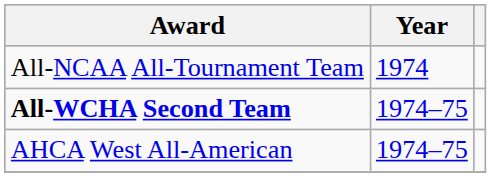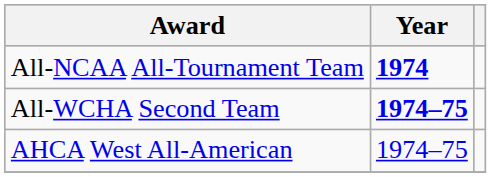(402, 66) normal -> (402, 66) bold
(151, 108) bold -> (145, 108) normal
(422, 108) normal -> (422, 108) bold
